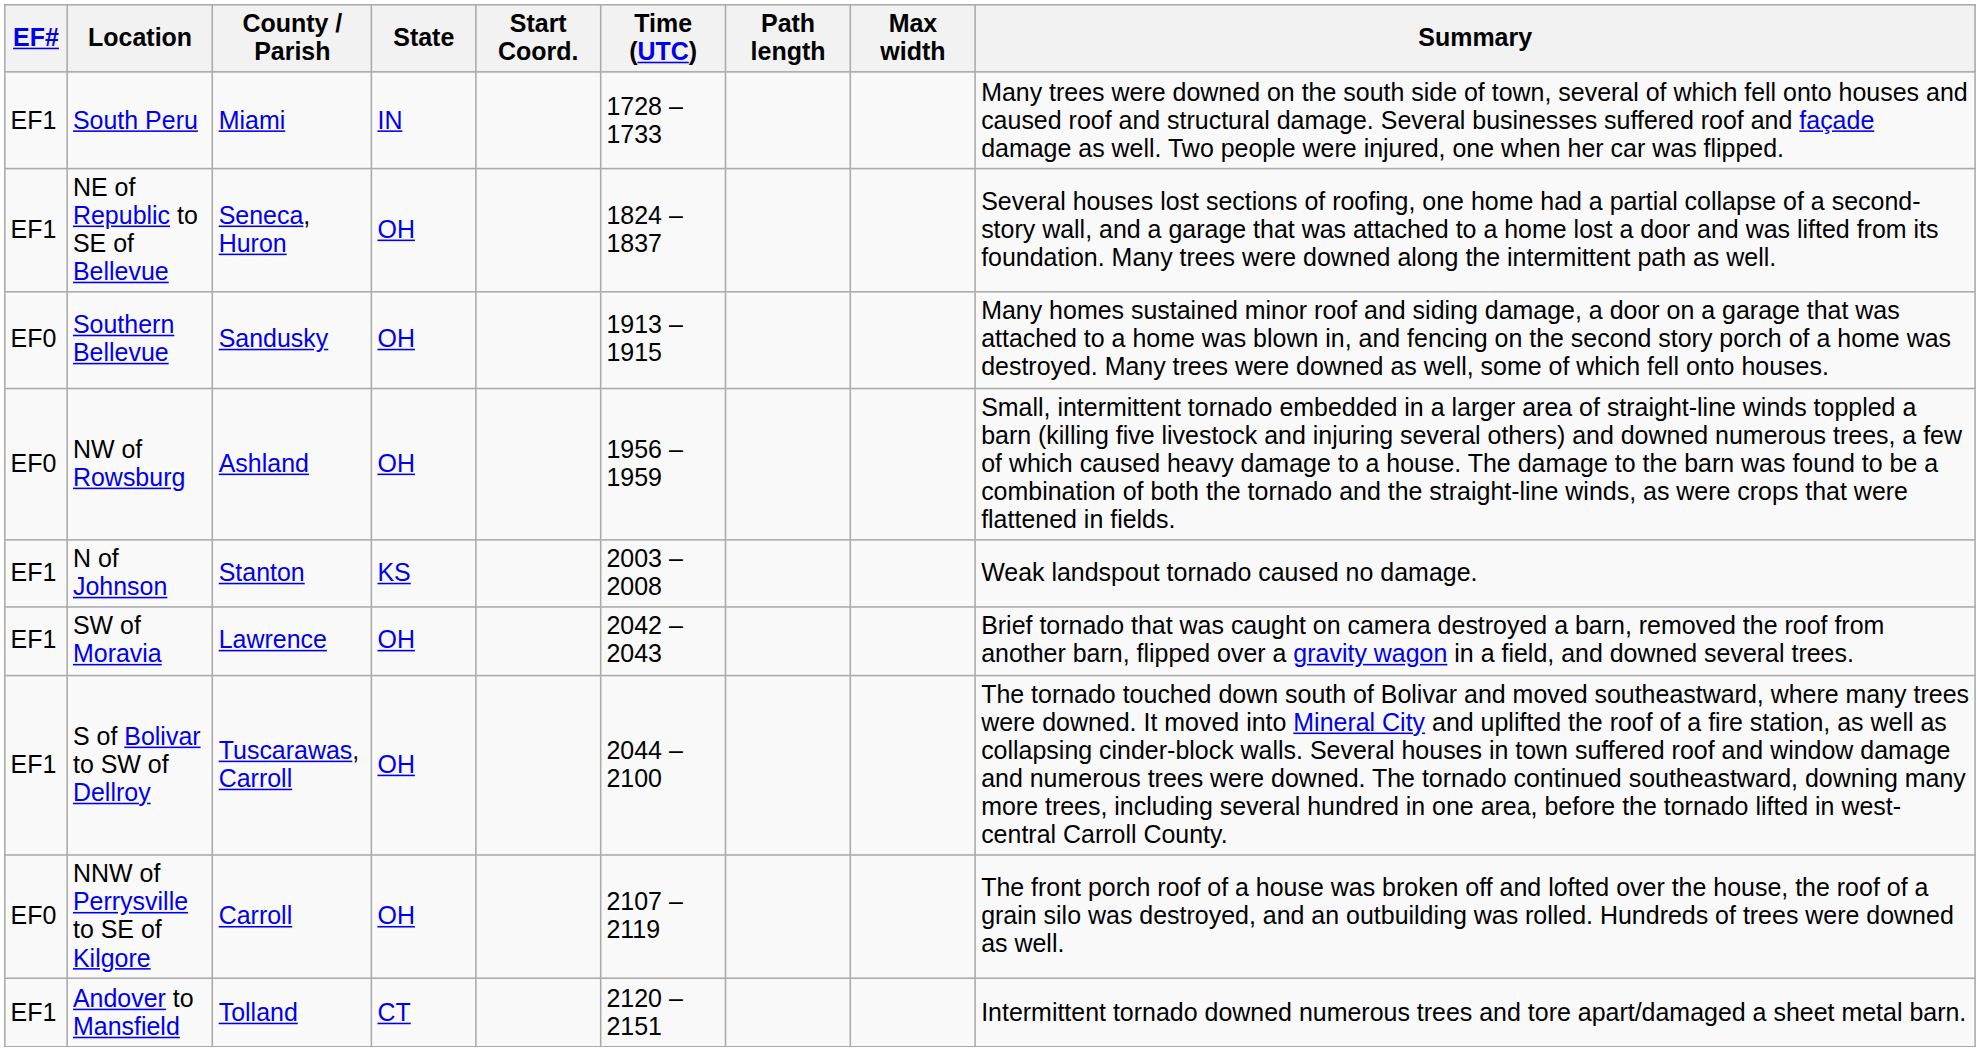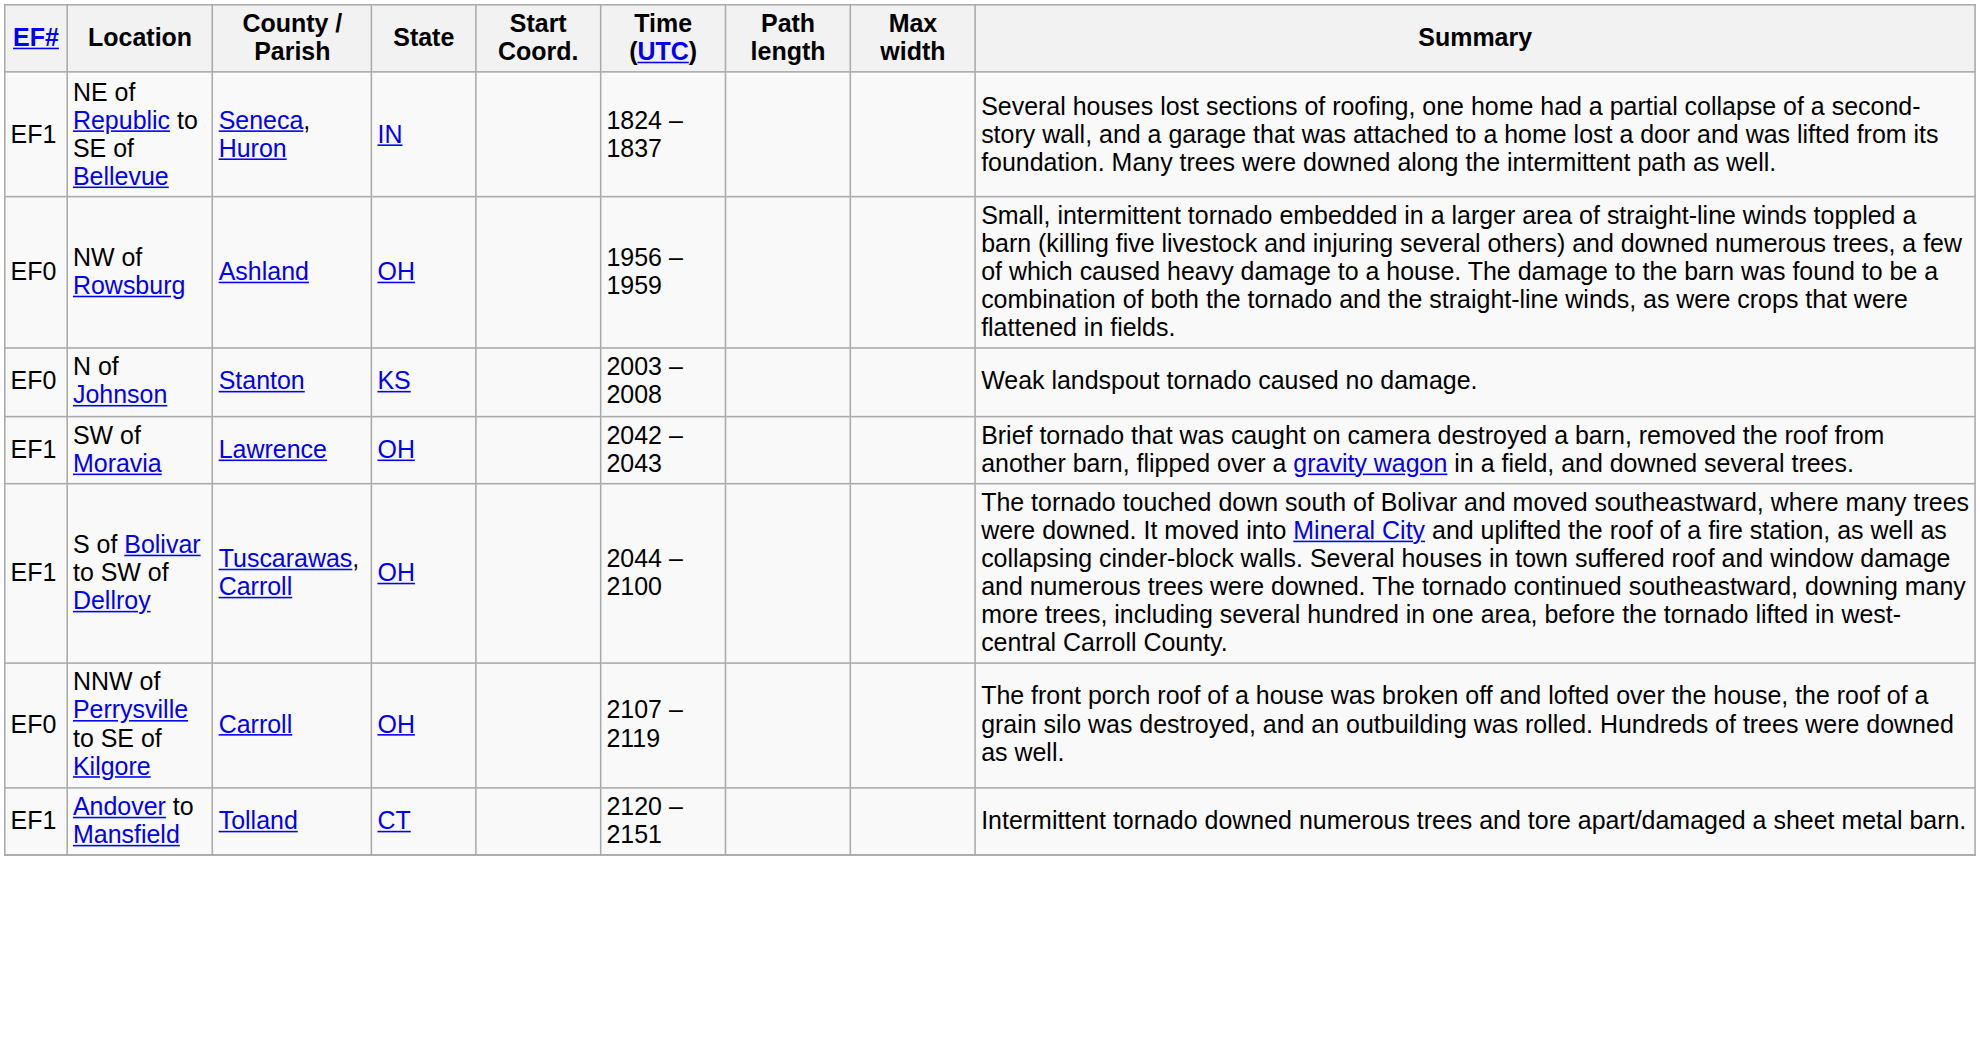- row: (135, 120)
(396, 229) OH -> (390, 134) IN
- row: (124, 339)
(33, 573) EF1 -> (33, 381) EF0
